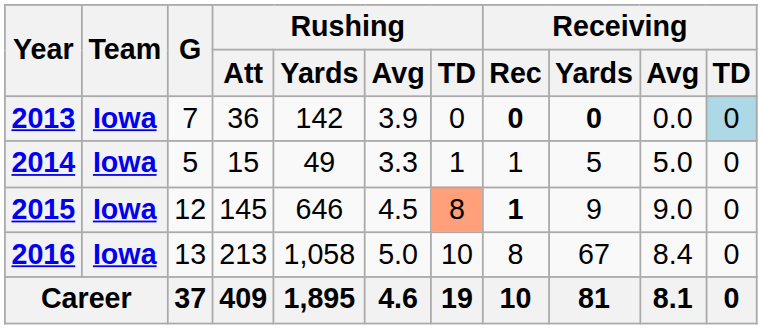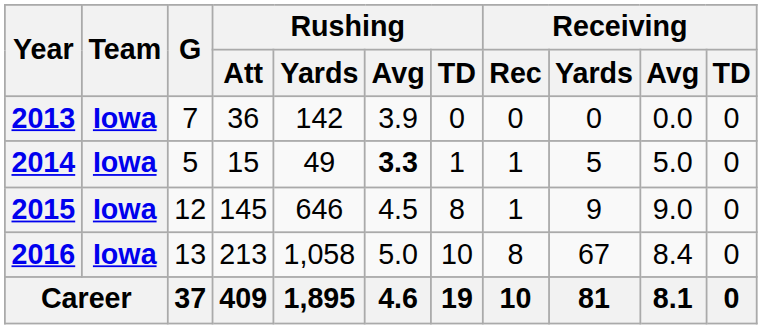(515, 118) bold -> (515, 118) normal
(594, 118) bold -> (594, 118) normal
(732, 118) lightblue background -> (732, 118) no background
(398, 163) normal -> (398, 163) bold
(457, 208) lightsalmon background -> (457, 208) no background
(515, 208) bold -> (515, 208) normal
